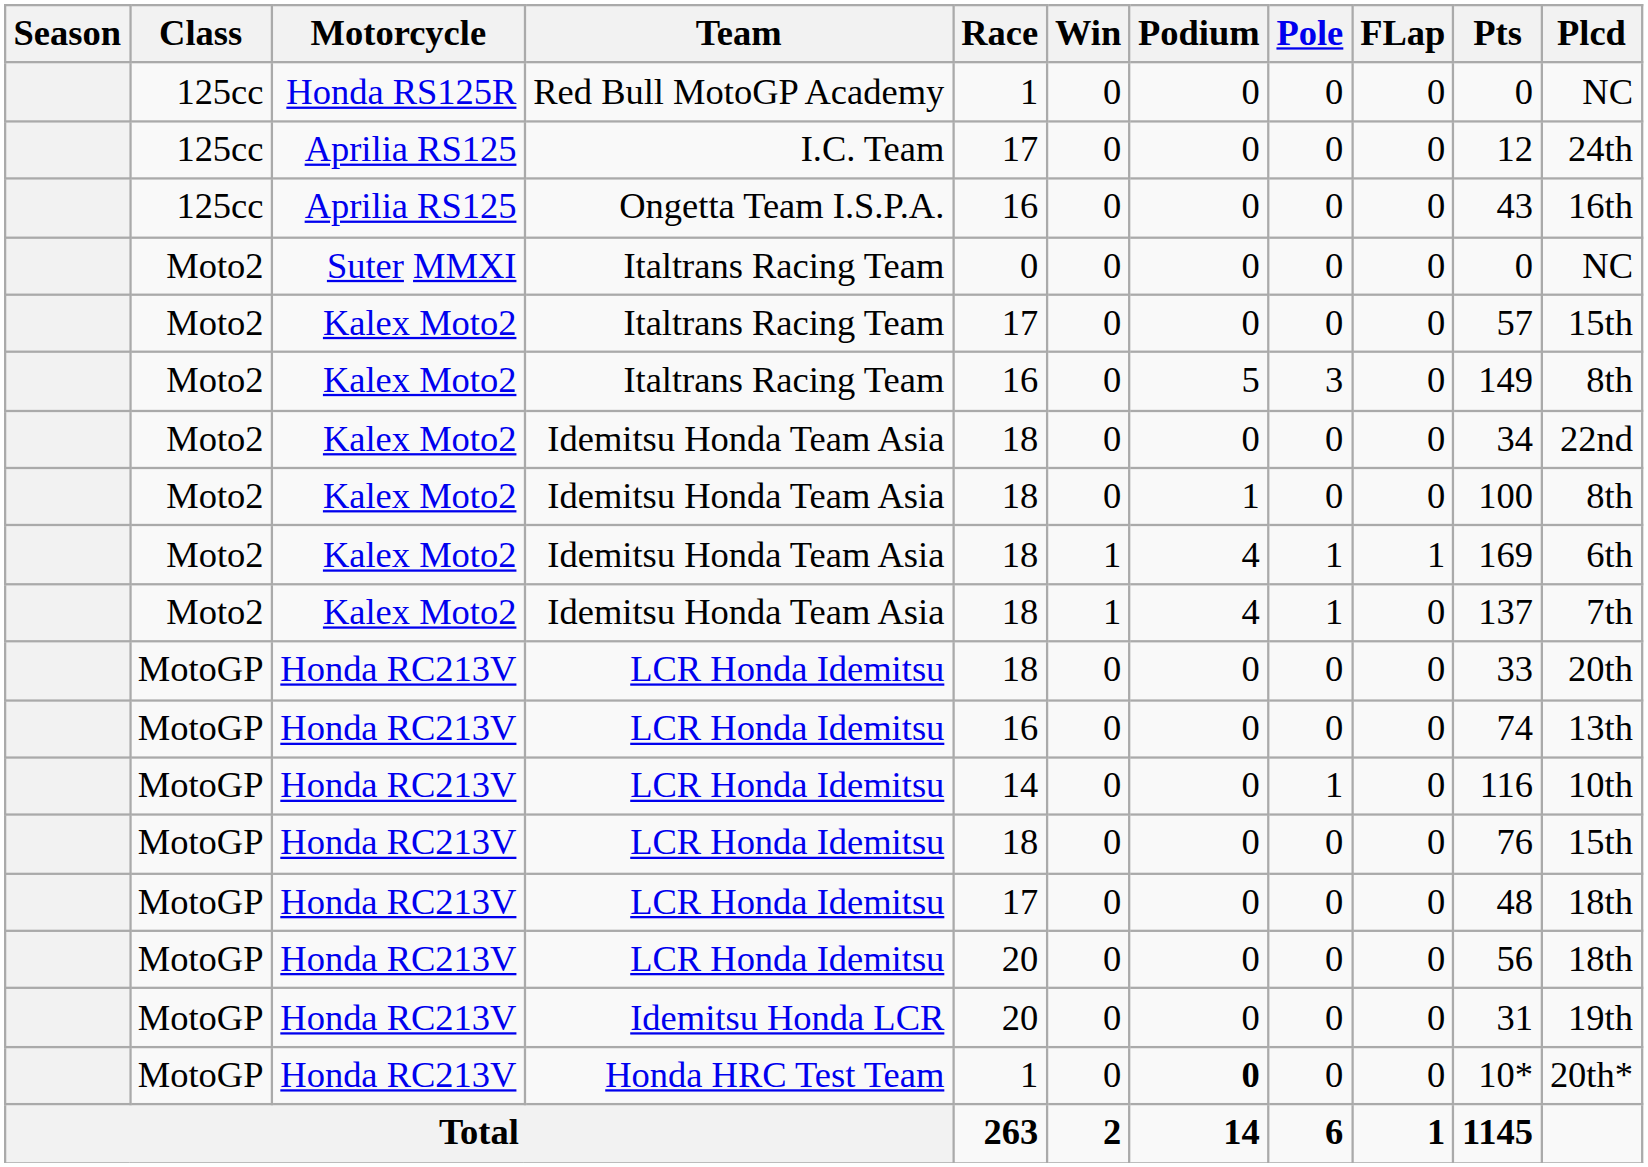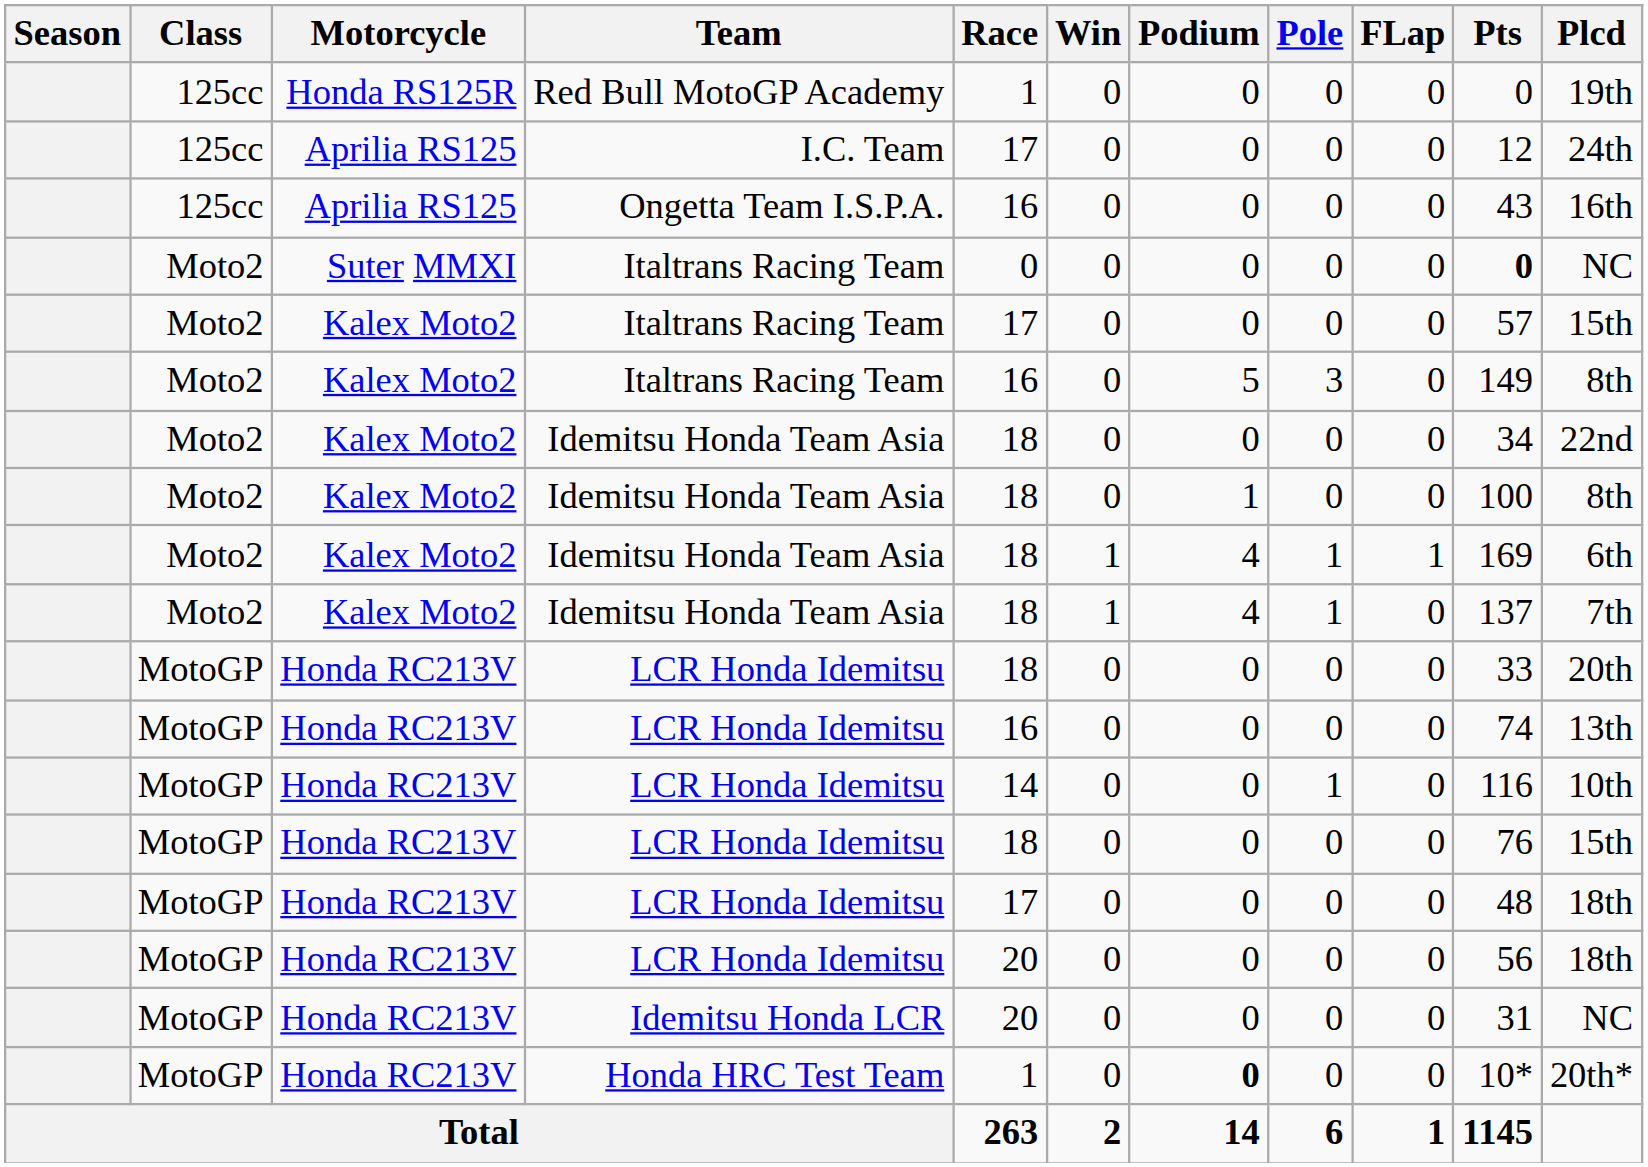(1608, 91) NC -> (1601, 91) 19th
(1524, 264) normal -> (1524, 264) bold
(1601, 1016) 19th -> (1608, 1016) NC
